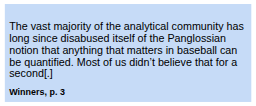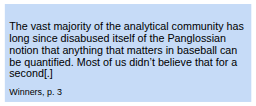(37, 91) bold -> (36, 92) normal
